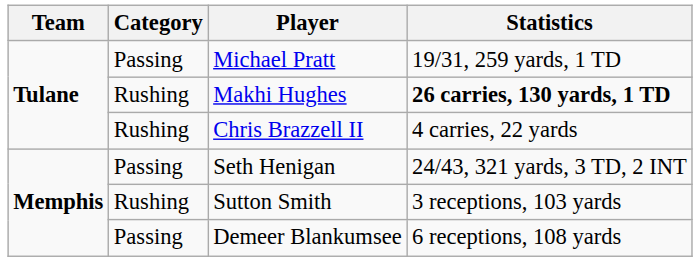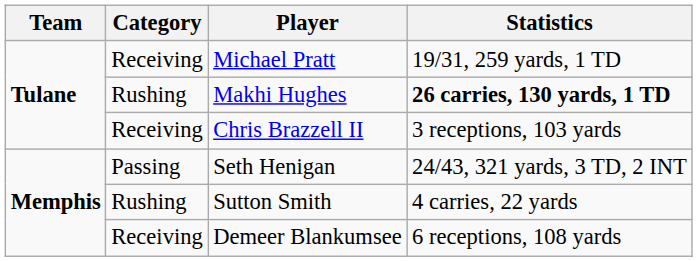(148, 58) Passing -> (157, 58) Receiving
(151, 130) Rushing -> (157, 130) Receiving
(495, 130) 4 carries, 22 yards -> (517, 130) 3 receptions, 103 yards
(517, 201) 3 receptions, 103 yards -> (495, 201) 4 carries, 22 yards
(148, 237) Passing -> (157, 237) Receiving
